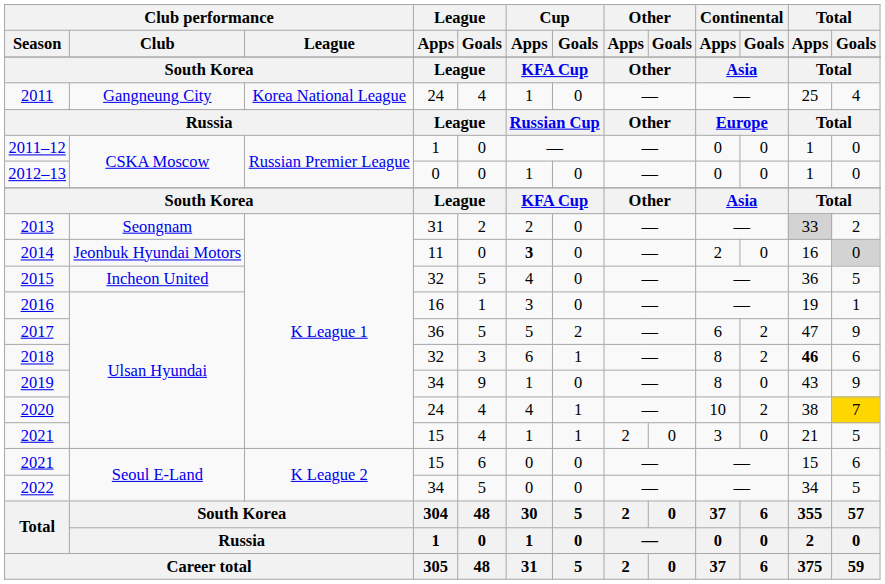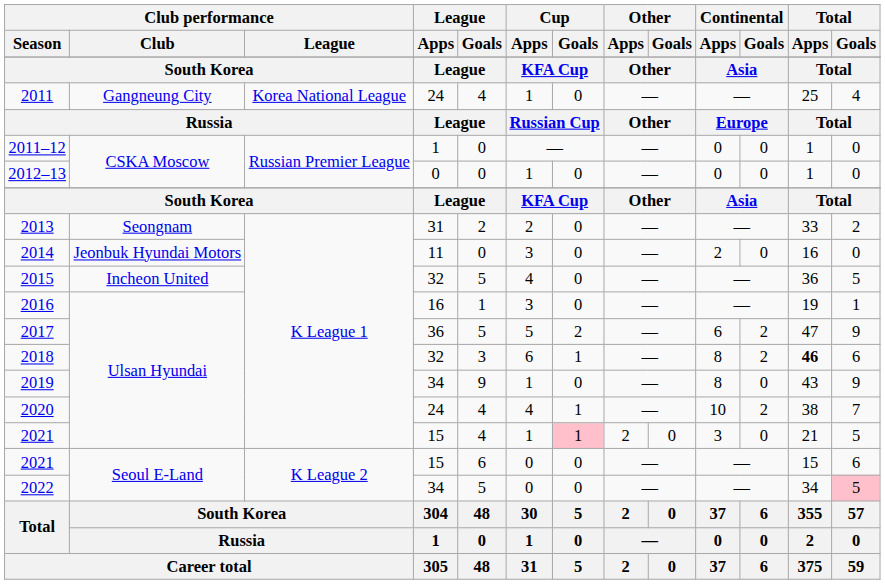(810, 226) lightgrey background -> (810, 226) no background
(529, 252) bold -> (529, 252) normal
(856, 252) lightgrey background -> (856, 252) no background
(856, 409) gold background -> (856, 409) no background
(578, 435) no background -> (578, 435) pink background
(856, 488) no background -> (856, 488) pink background
